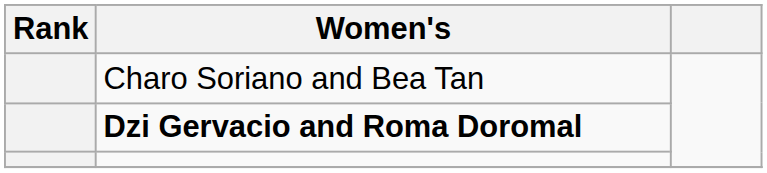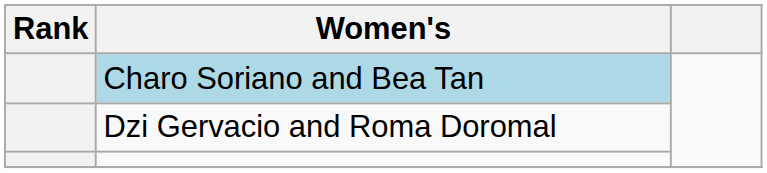(294, 77) no background -> (294, 77) lightblue background
(343, 126) bold -> (330, 126) normal
